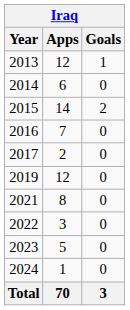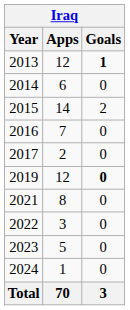(103, 62) normal -> (103, 62) bold
(103, 177) normal -> (103, 177) bold
